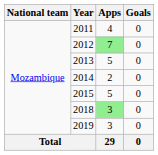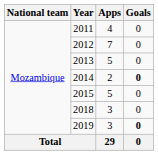(110, 45) lightgreen background -> (110, 45) no background
(138, 77) normal -> (138, 77) bold
(110, 110) lightgreen background -> (110, 110) no background
(138, 126) normal -> (138, 126) bold
